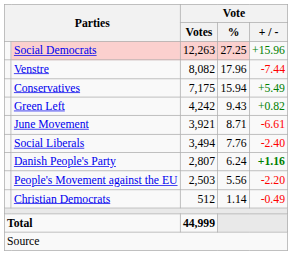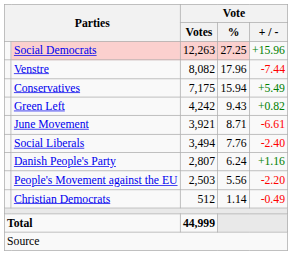(271, 161) bold -> (271, 161) normal
